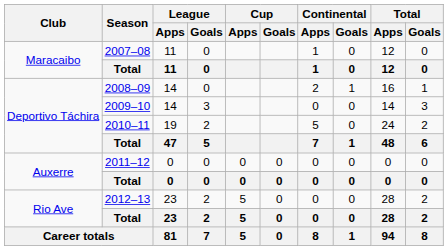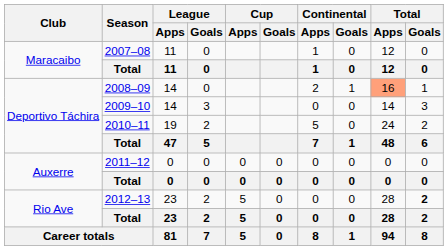(388, 88) no background -> (388, 88) lightsalmon background
(424, 199) normal -> (424, 199) bold
